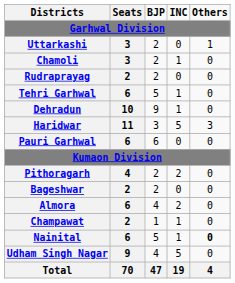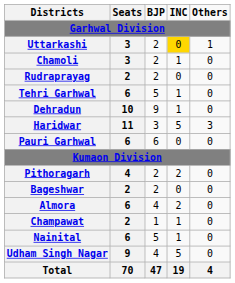(178, 45) no background -> (178, 45) gold background
(210, 238) bold -> (210, 238) normal
